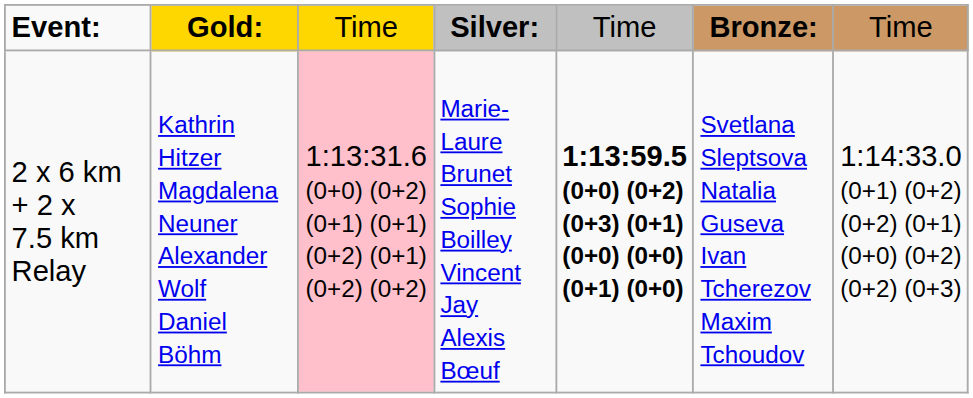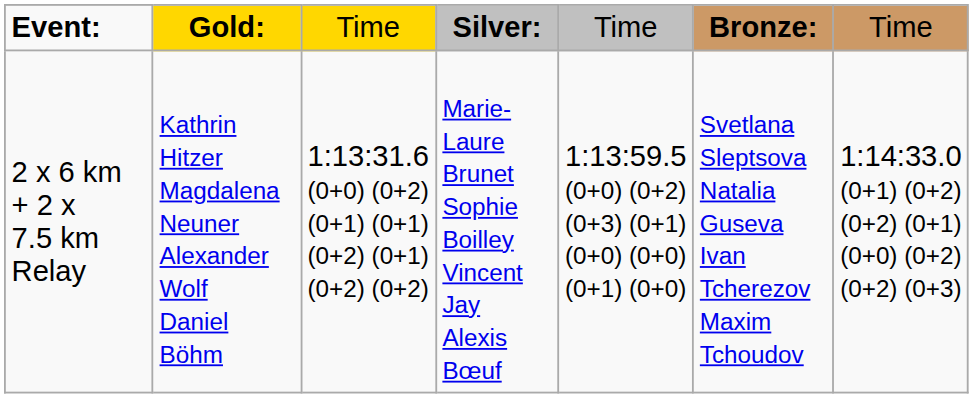(366, 221) pink background -> (368, 221) no background
(625, 221) bold -> (626, 221) normal
